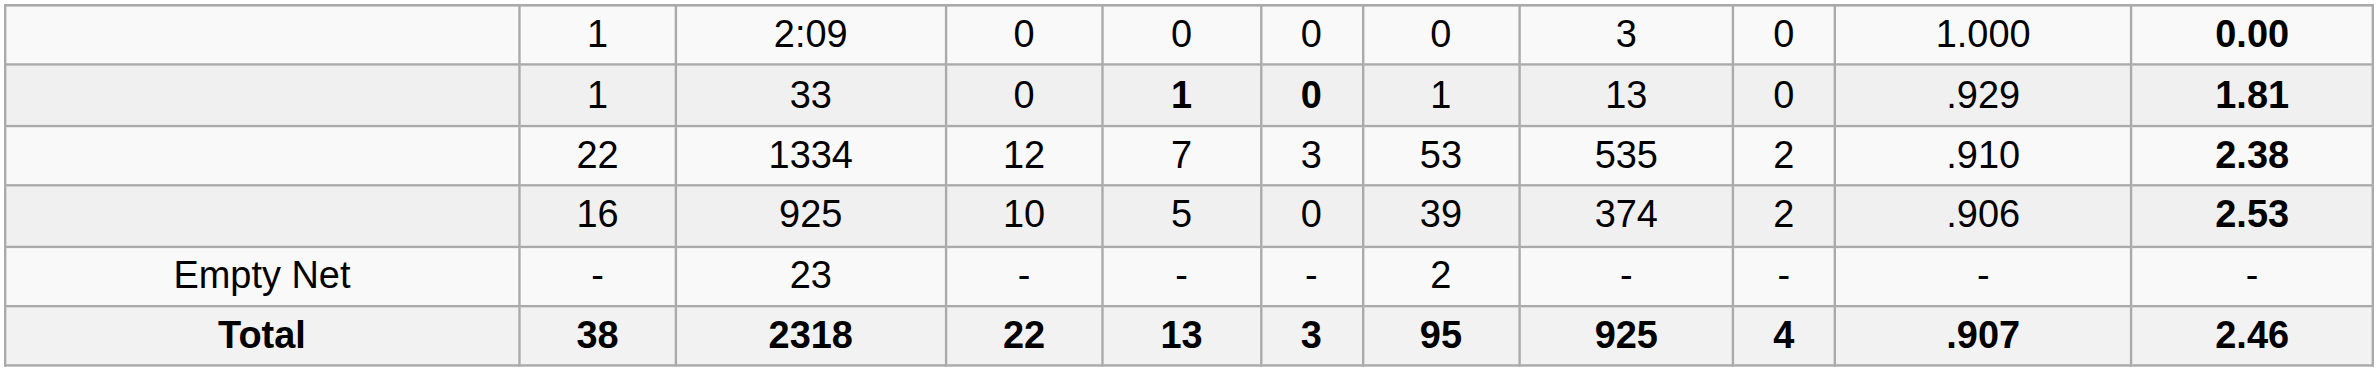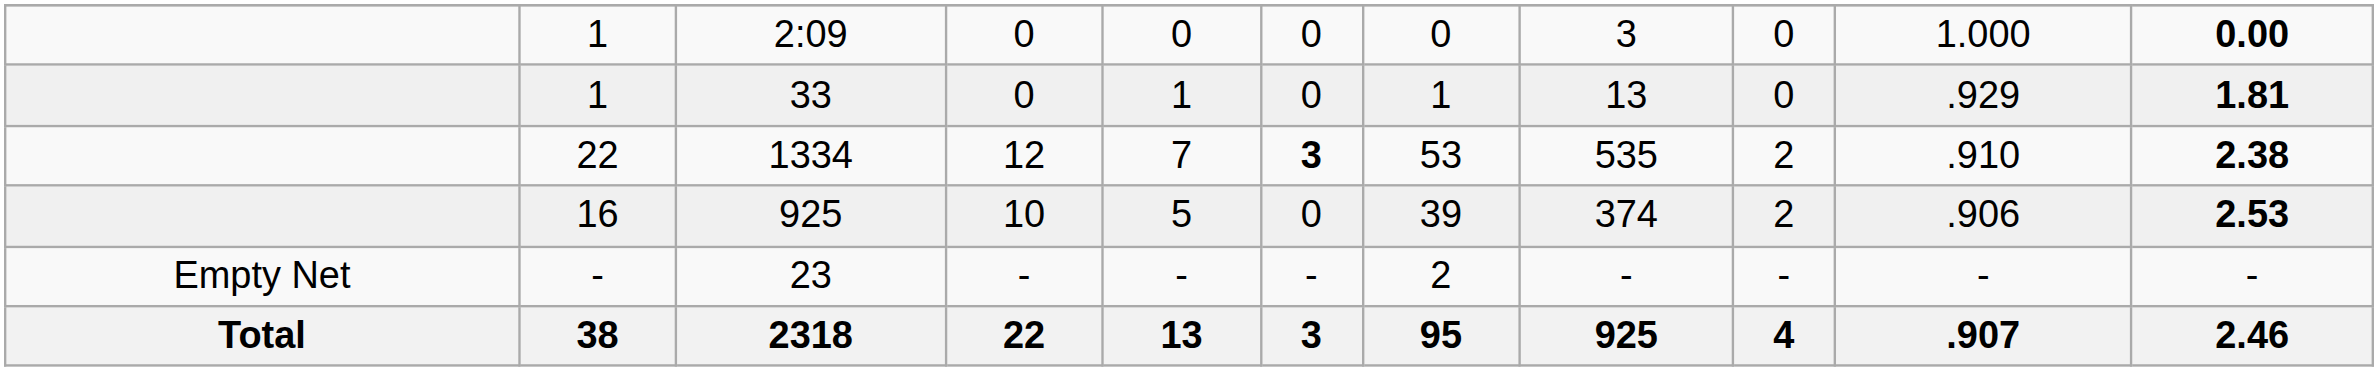(1182, 94) bold -> (1182, 94) normal
(1311, 94) bold -> (1311, 94) normal
(1311, 154) normal -> (1311, 154) bold
